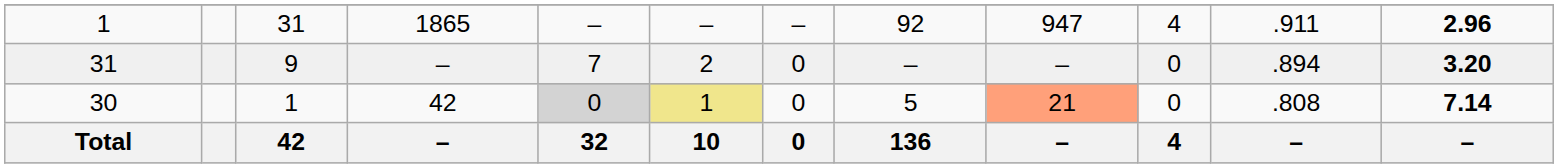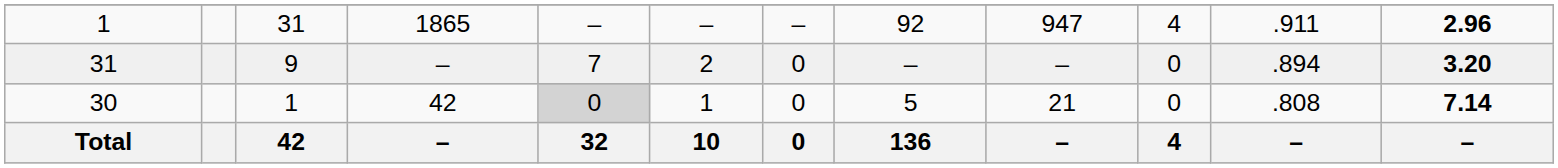(706, 102) khaki background -> (706, 102) no background
(1062, 102) lightsalmon background -> (1062, 102) no background
